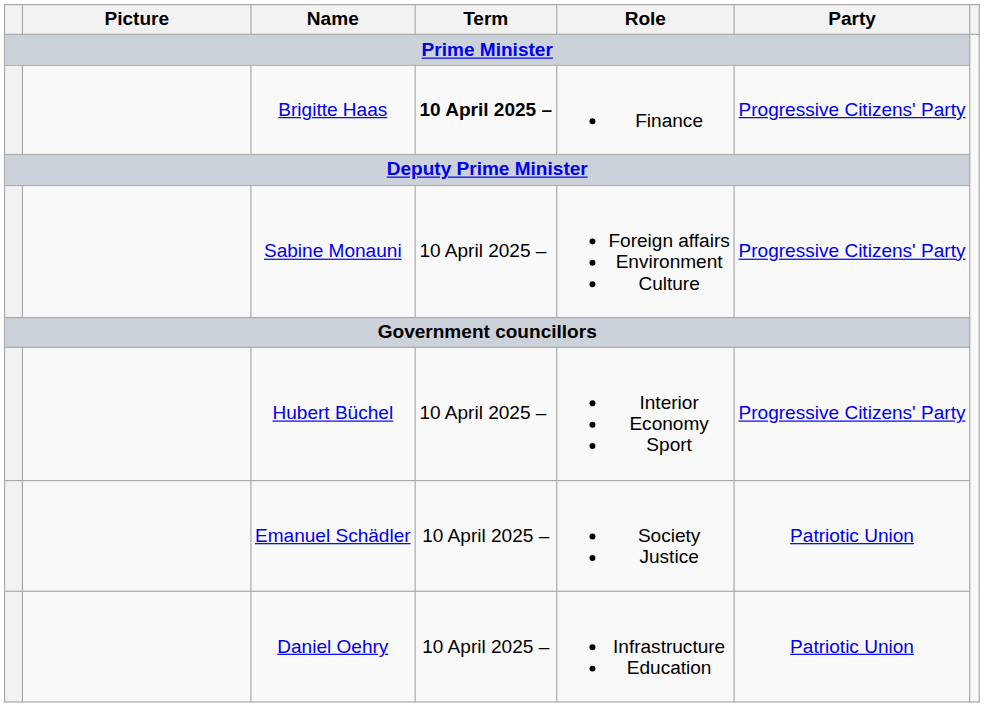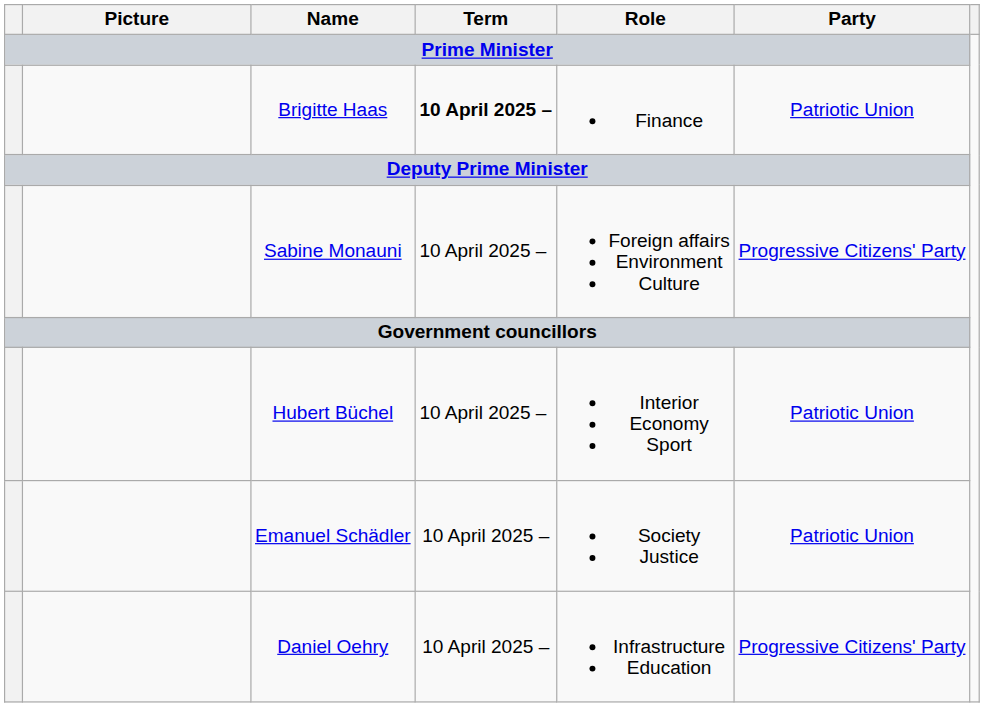(852, 109) Progressive Citizens' Party -> (852, 109) Patriotic Union
(852, 413) Progressive Citizens' Party -> (852, 413) Patriotic Union
(852, 646) Patriotic Union -> (852, 646) Progressive Citizens' Party
